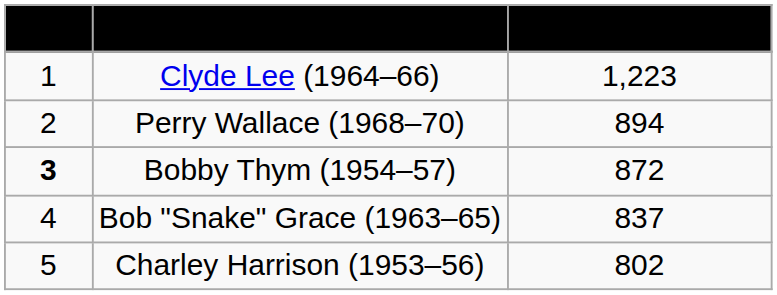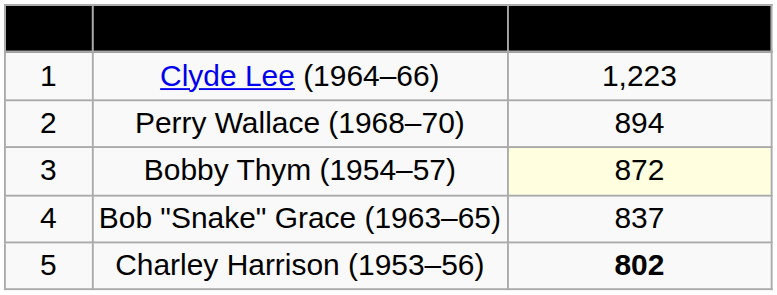(48, 170) bold -> (48, 170) normal
(639, 170) no background -> (639, 170) lightyellow background
(639, 265) normal -> (639, 265) bold
